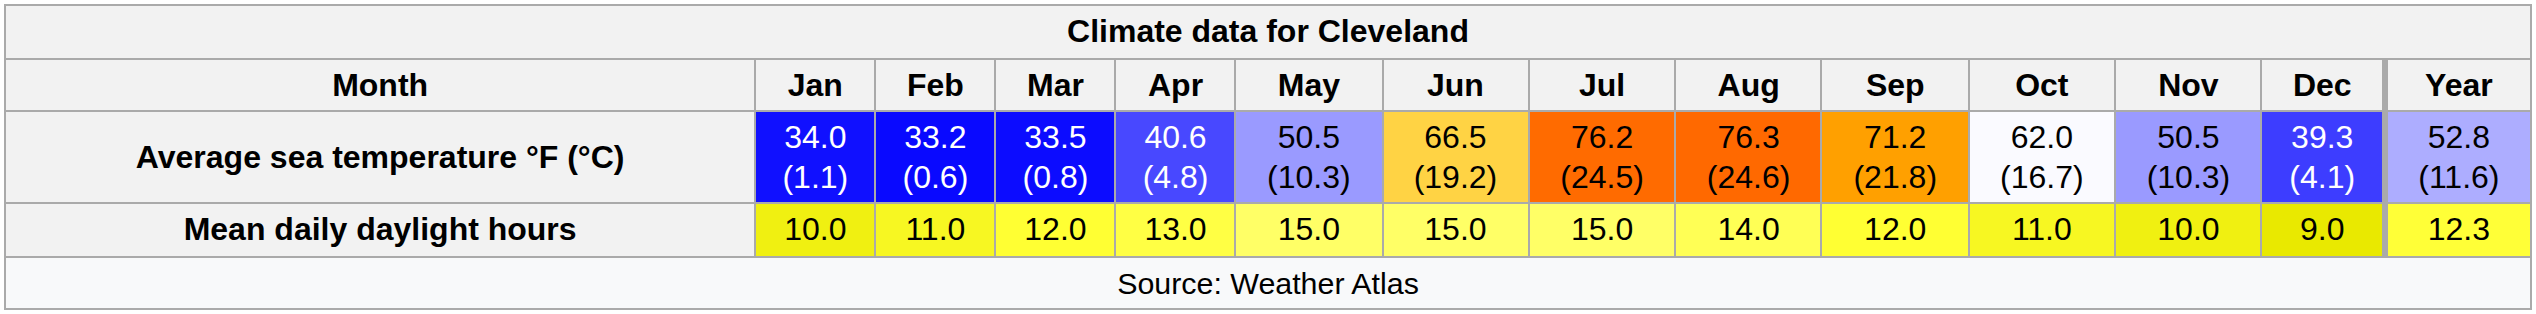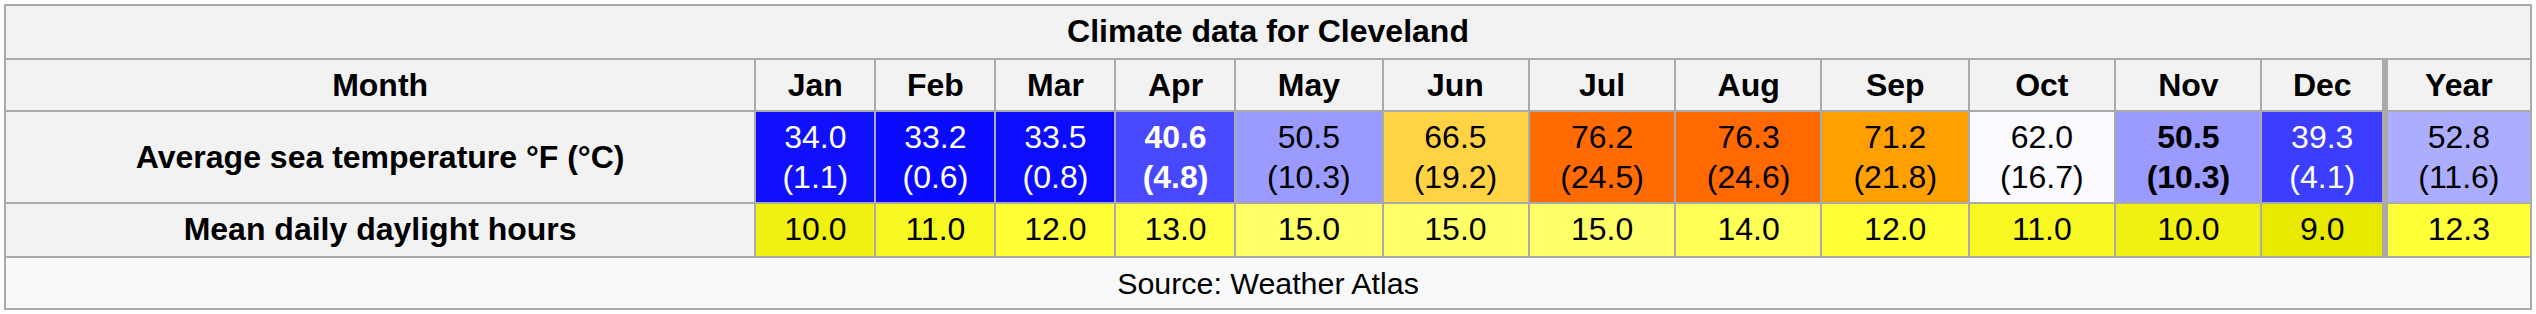(1176, 157) normal -> (1176, 157) bold
(2188, 157) normal -> (2188, 157) bold
